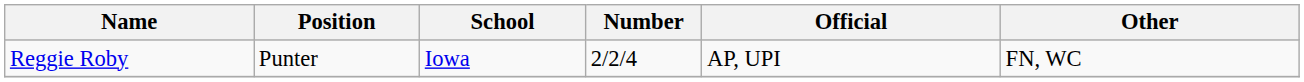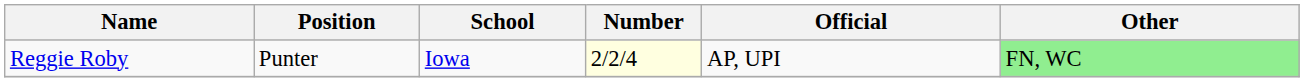(614, 58) no background -> (614, 58) lightyellow background
(1044, 58) no background -> (1044, 58) lightgreen background
